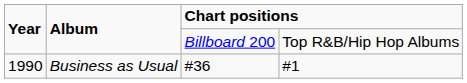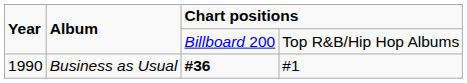(198, 66) normal -> (198, 66) bold
